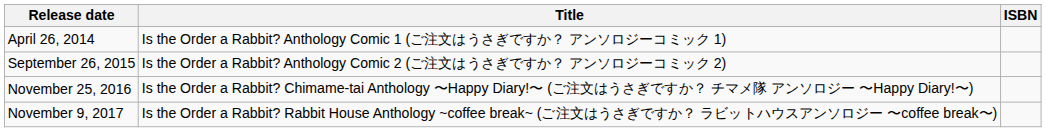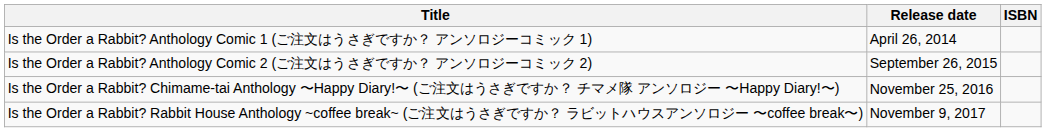columns swapped: (570, 15) <-> (71, 15)
